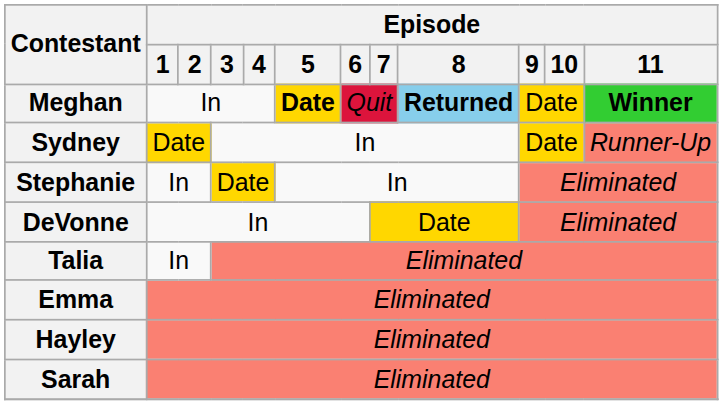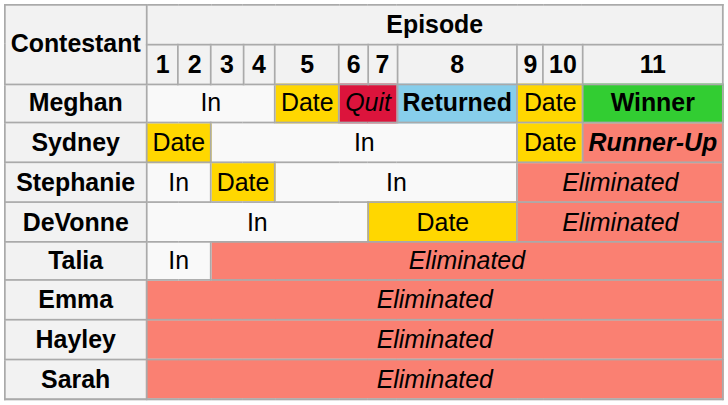(308, 104) bold -> (307, 104) normal
(651, 143) normal -> (653, 143) bold
